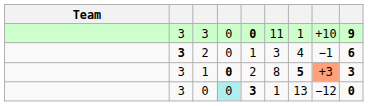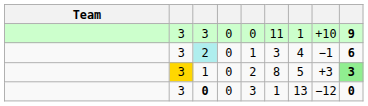(253, 33) bold -> (253, 33) normal
(181, 53) bold -> (181, 53) normal
(205, 53) no background -> (205, 53) paleturquoise background
(181, 72) no background -> (181, 72) gold background
(229, 72) bold -> (229, 72) normal
(300, 72) bold -> (300, 72) normal
(326, 72) lightsalmon background -> (326, 72) no background
(351, 72) no background -> (351, 72) lightgreen background
(205, 91) normal -> (205, 91) bold
(229, 91) paleturquoise background -> (229, 91) no background
(253, 91) bold -> (253, 91) normal
